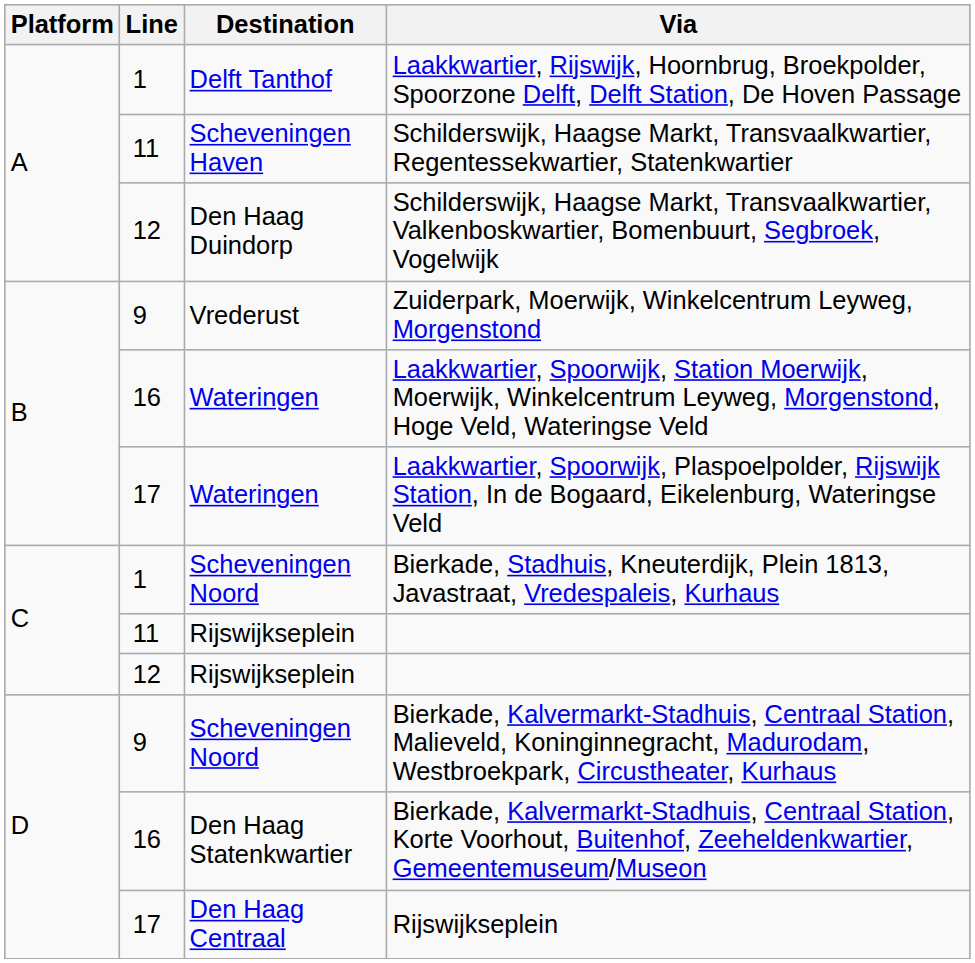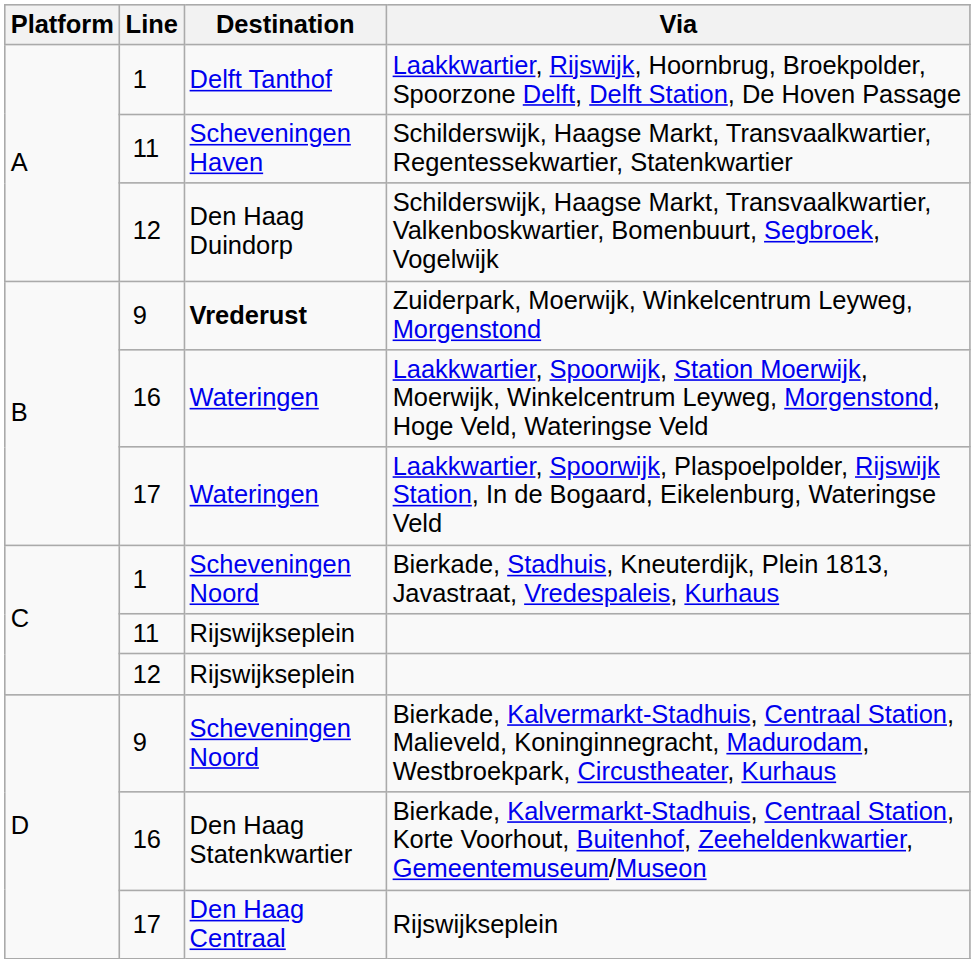(244, 314) normal -> (248, 314) bold
